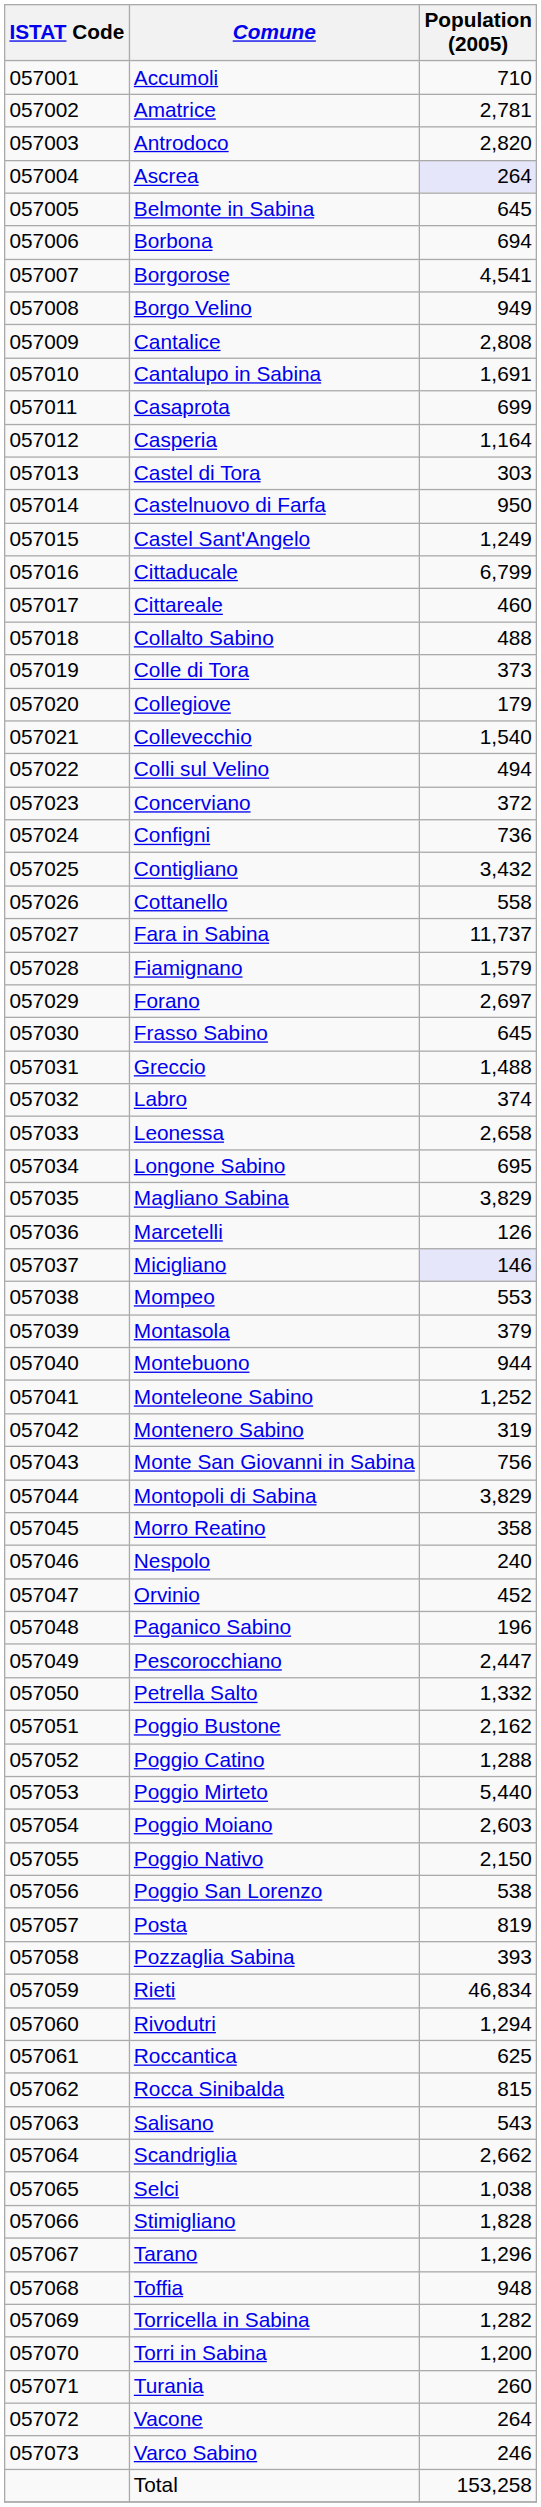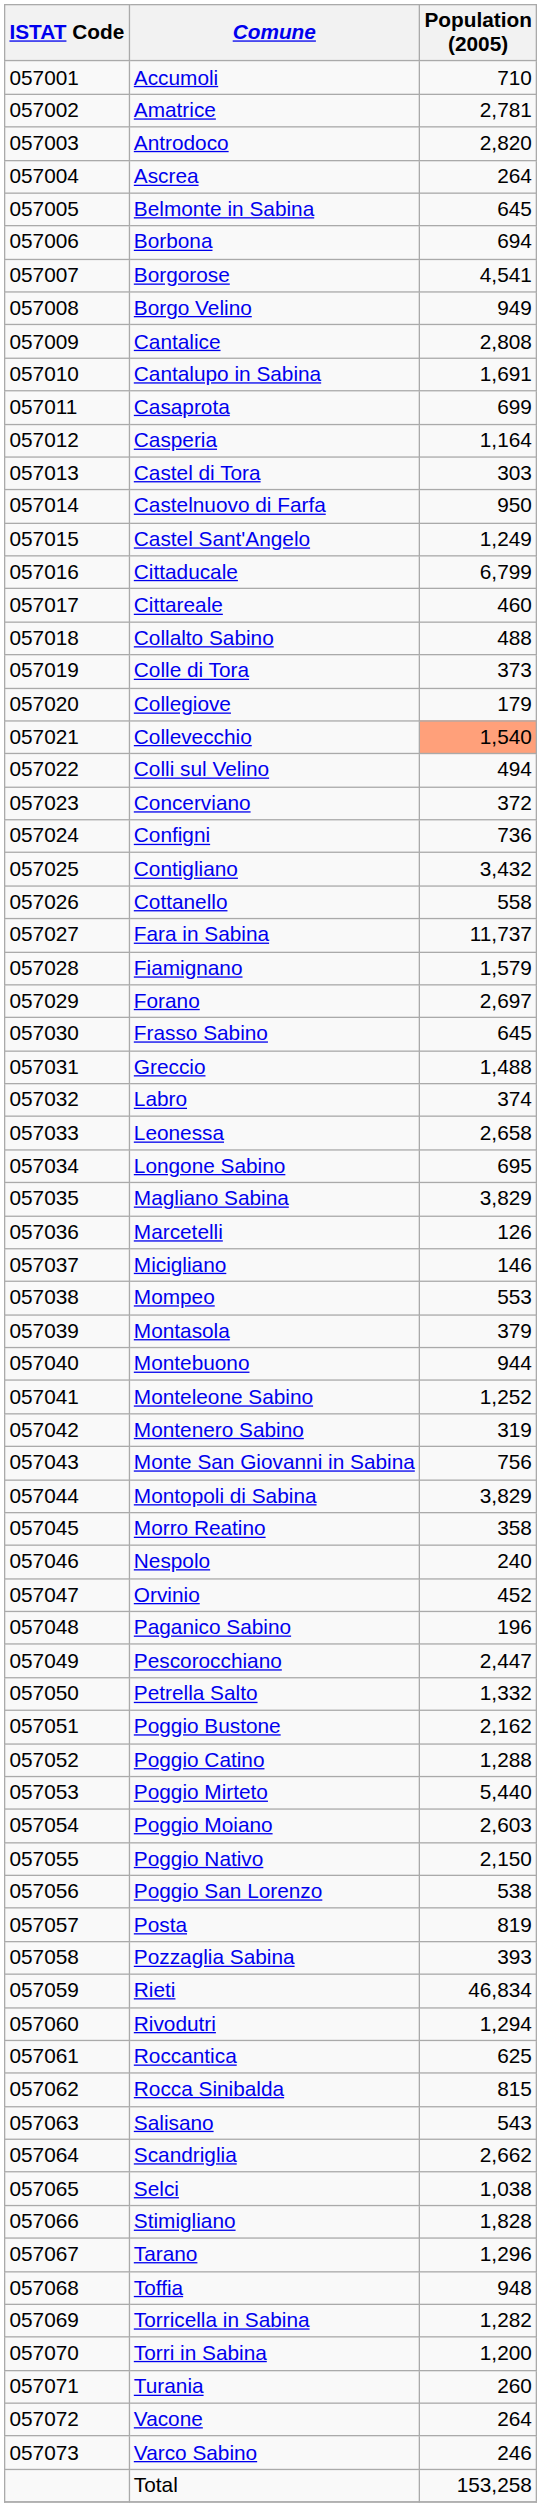(514, 176) lavender background -> (514, 176) no background
(506, 737) no background -> (506, 737) lightsalmon background
(514, 1264) lavender background -> (514, 1264) no background
